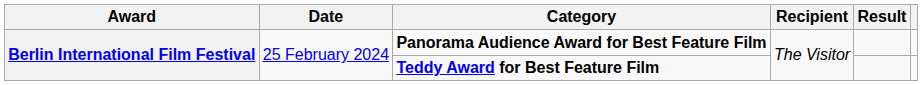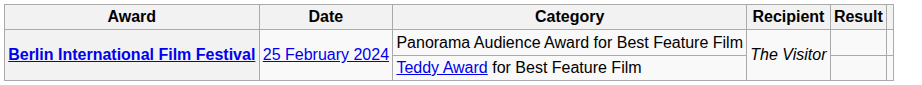(582, 42) bold -> (570, 42) normal
(528, 67) bold -> (519, 67) normal
